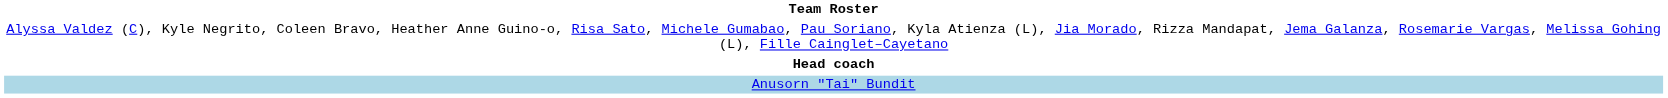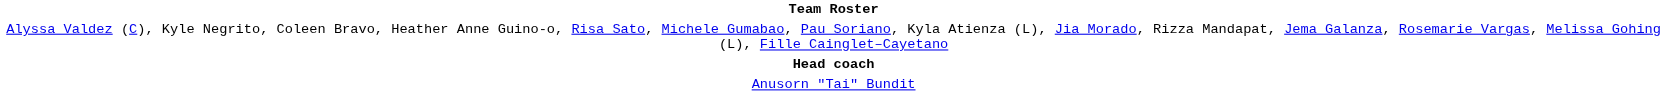(834, 85) lightblue background -> (834, 85) no background
